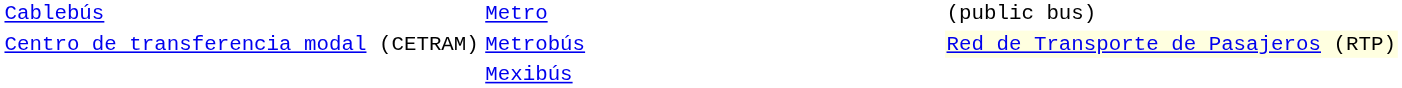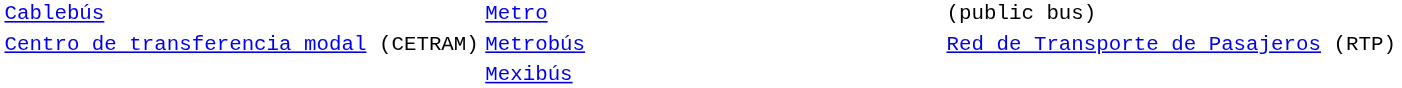(1171, 44) lightyellow background -> (1171, 44) no background
